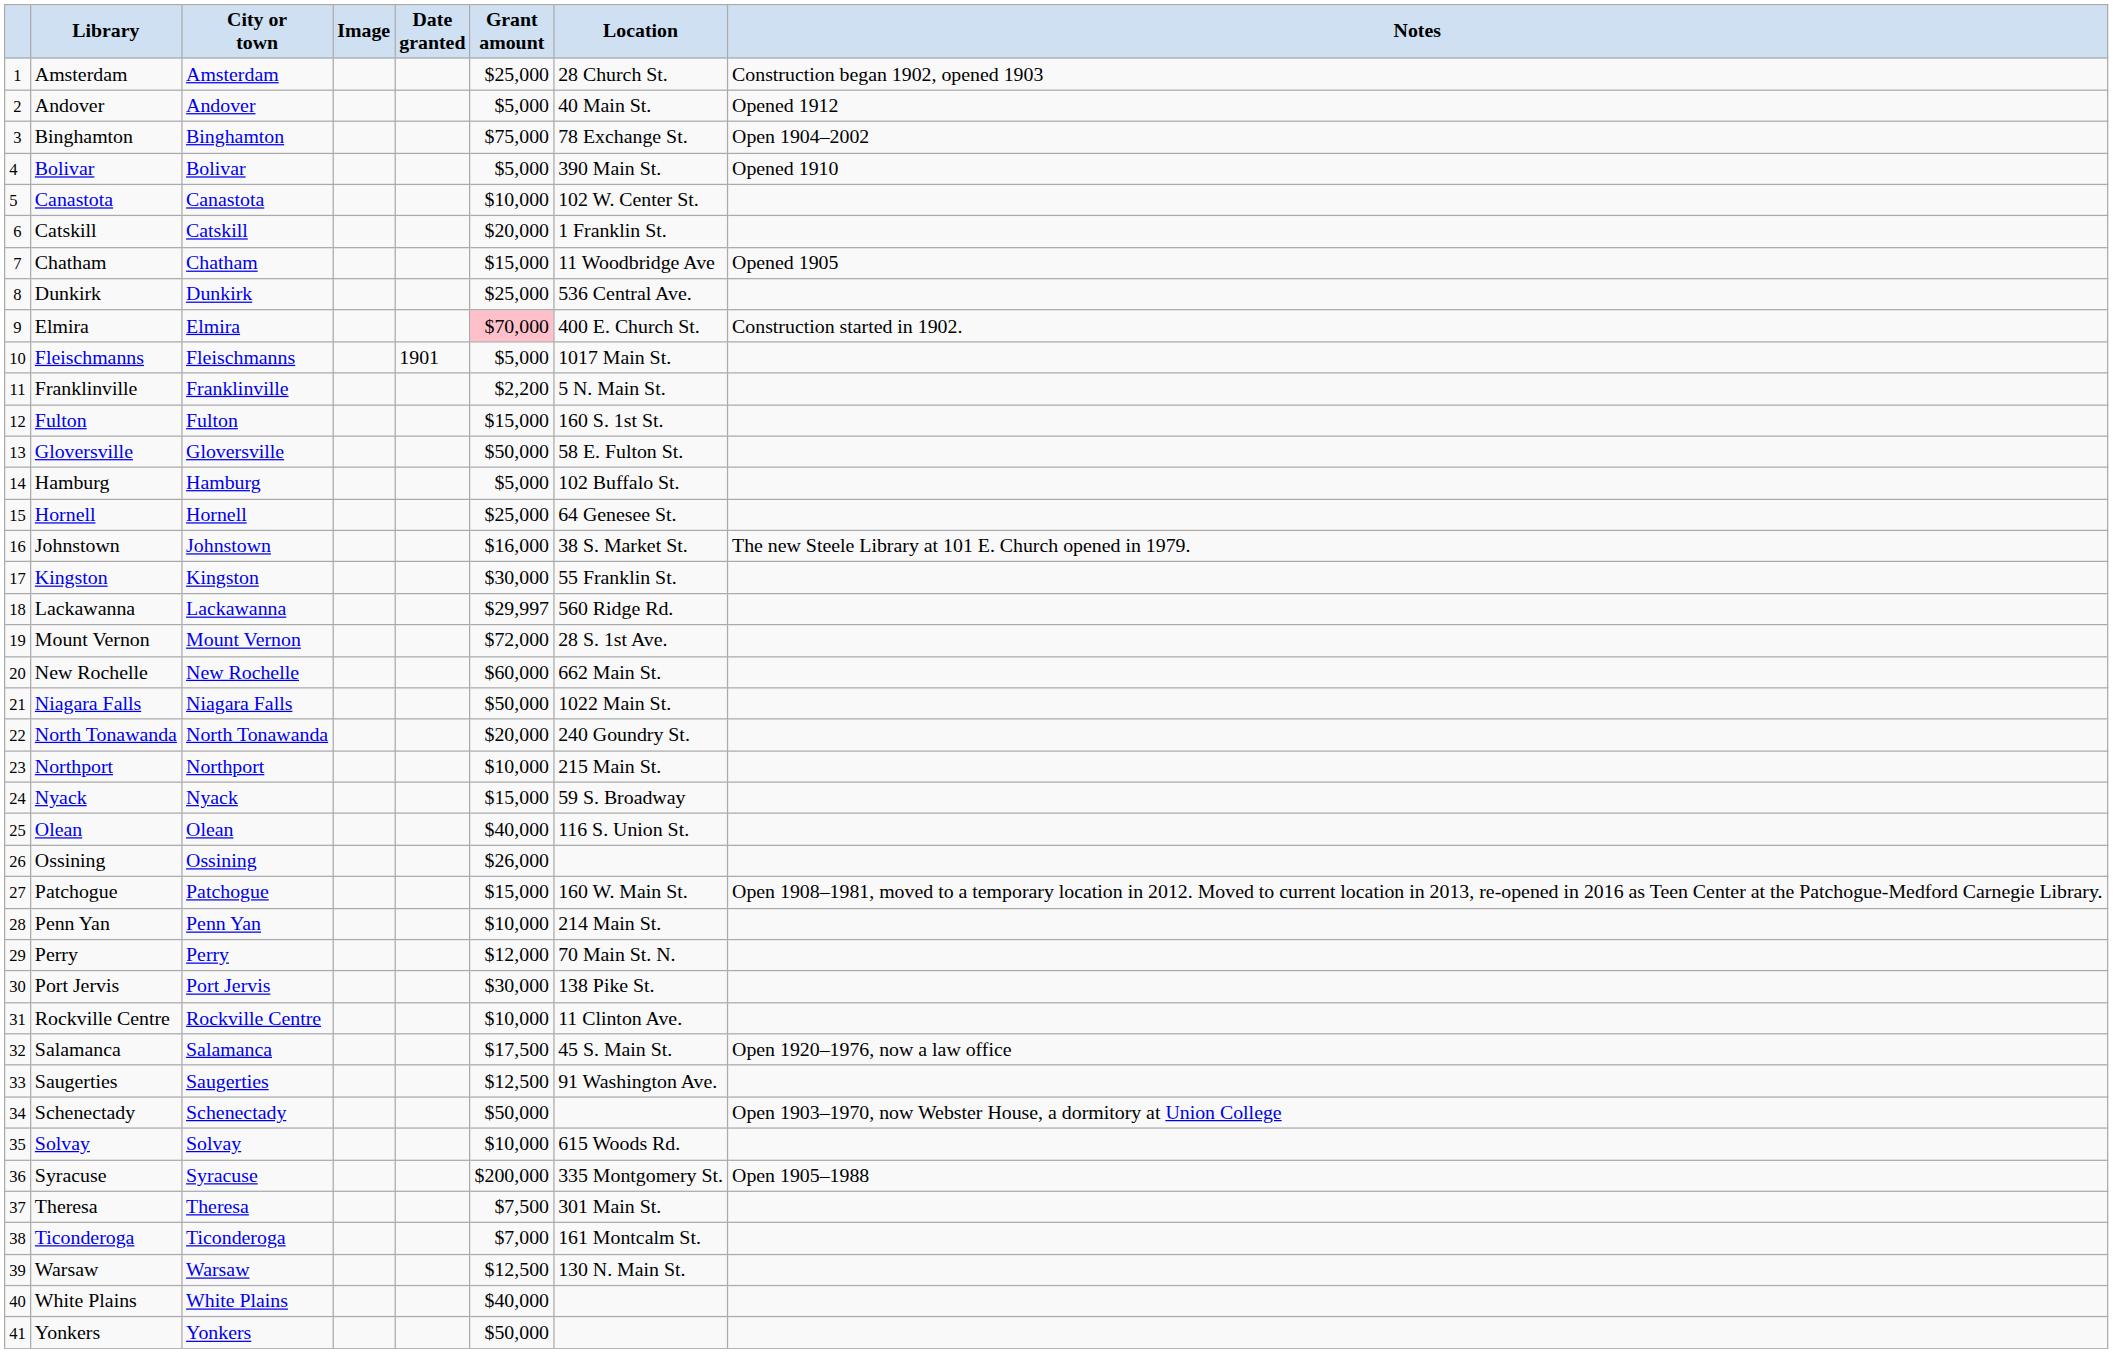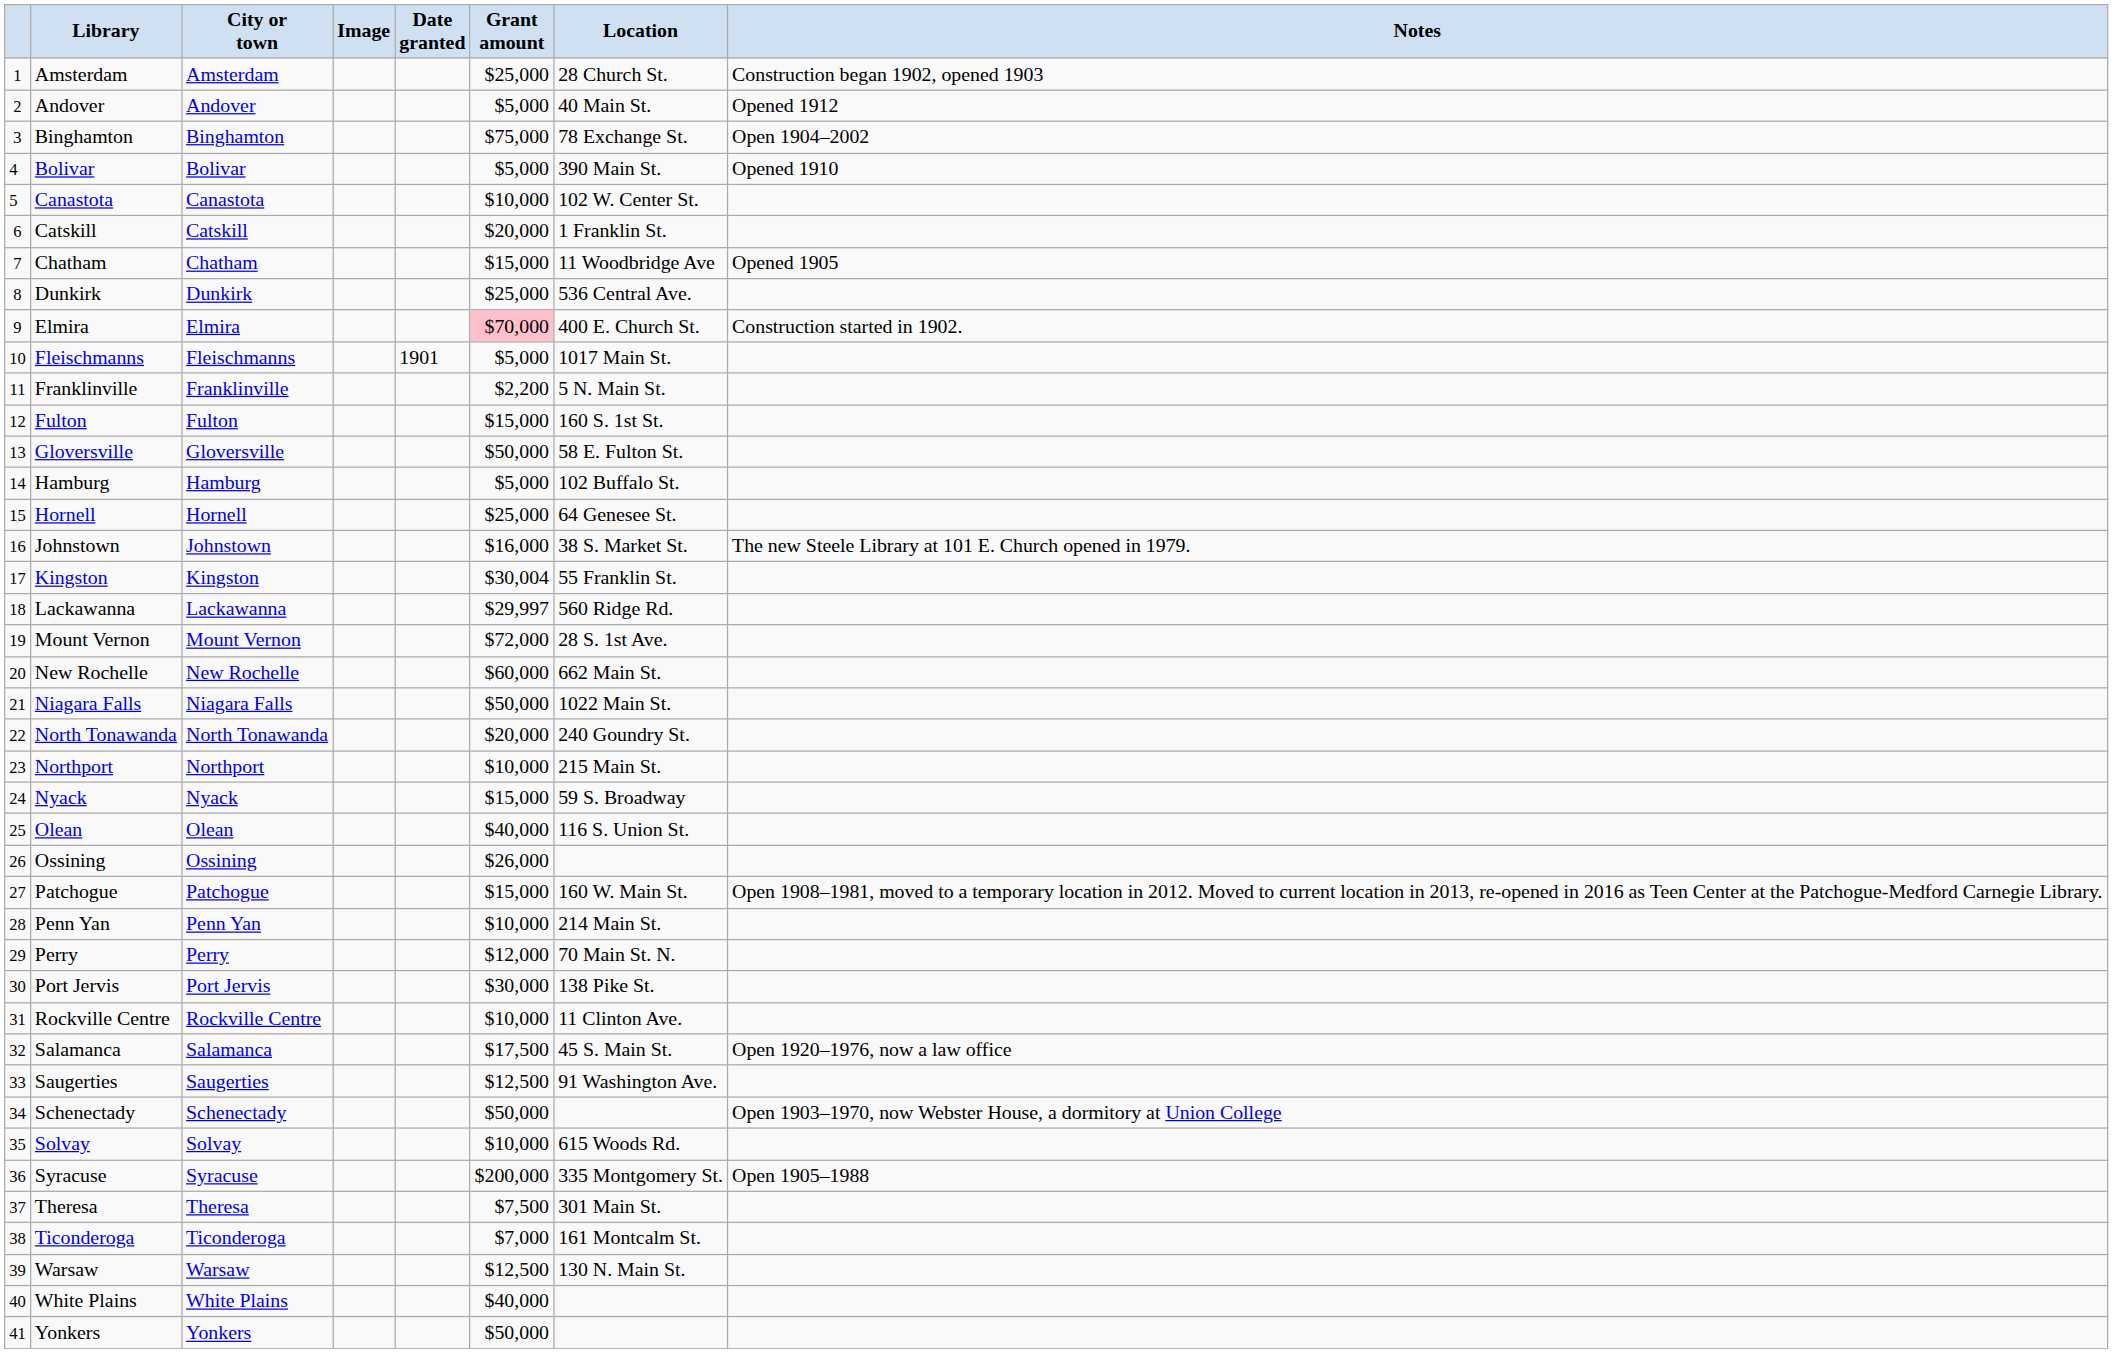(517, 577) $30,000 -> (517, 577) $30,004
